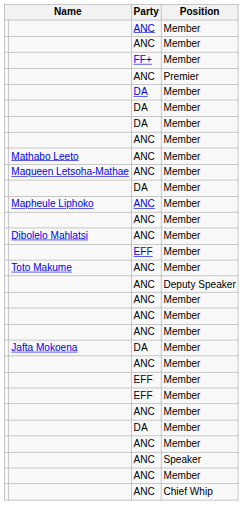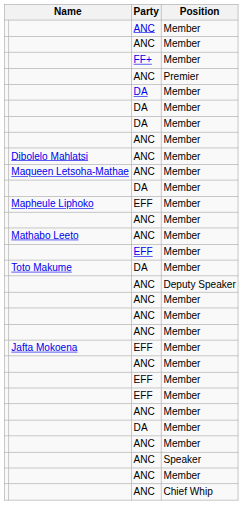rows swapped: (45, 156) <-> (50, 236)
(144, 204) ANC -> (143, 204) EFF
(144, 268) ANC -> (141, 268) DA
(141, 348) DA -> (143, 348) EFF
